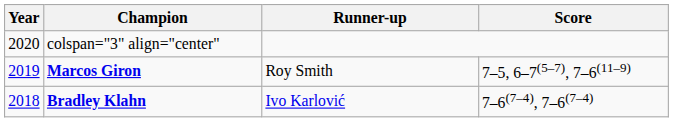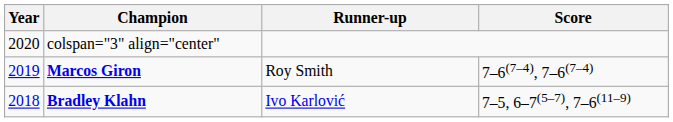(556, 71) 7–5, 6–7(5–7), 7–6(11–9) -> (538, 71) 7–6(7–4), 7–6(7–4)
(538, 101) 7–6(7–4), 7–6(7–4) -> (556, 101) 7–5, 6–7(5–7), 7–6(11–9)
